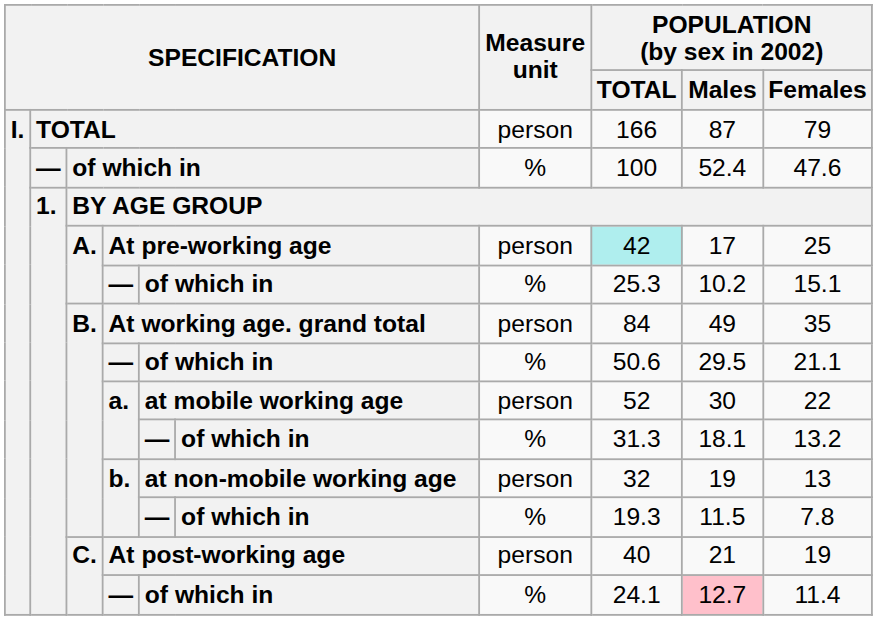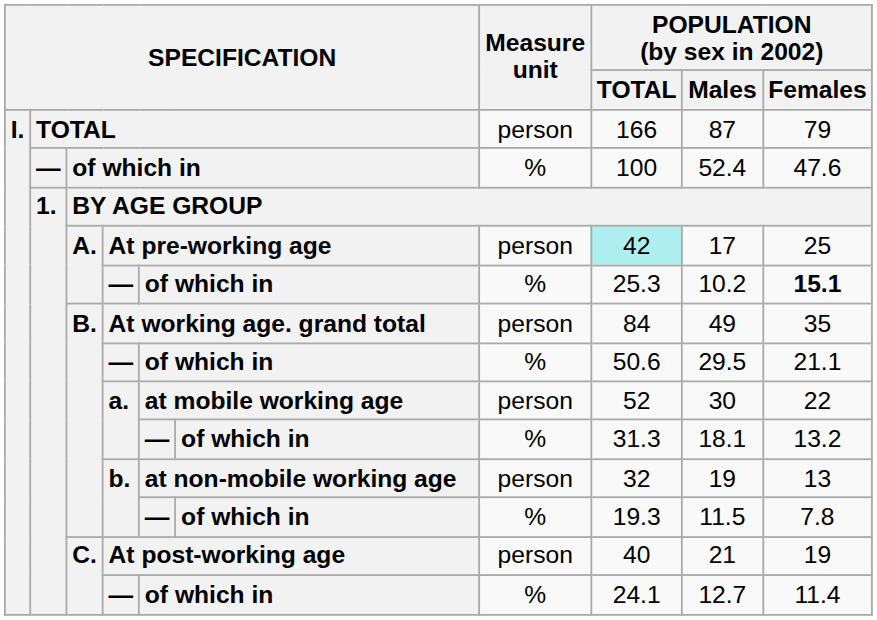(817, 284) normal -> (817, 284) bold
(722, 594) pink background -> (722, 594) no background
